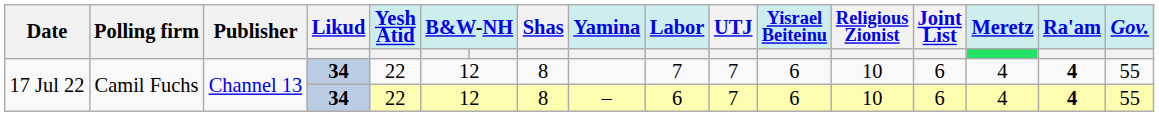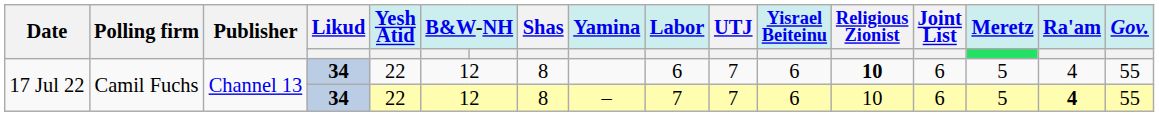(677, 72) 7 -> (677, 72) 6
(872, 72) normal -> (872, 72) bold
(1002, 72) 4 -> (1002, 72) 5
(1072, 72) bold -> (1072, 72) normal
(677, 98) 6 -> (677, 98) 7
(1002, 98) 4 -> (1002, 98) 5
